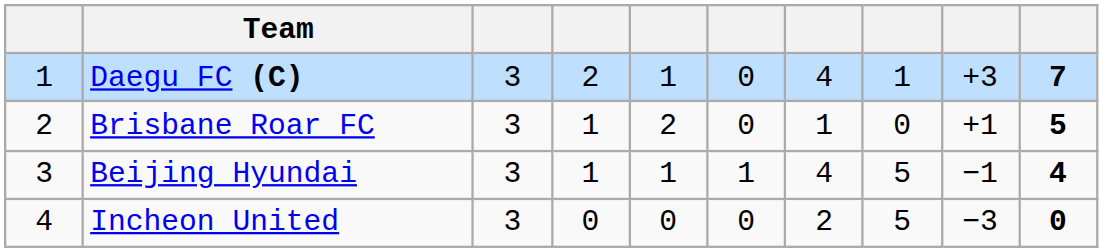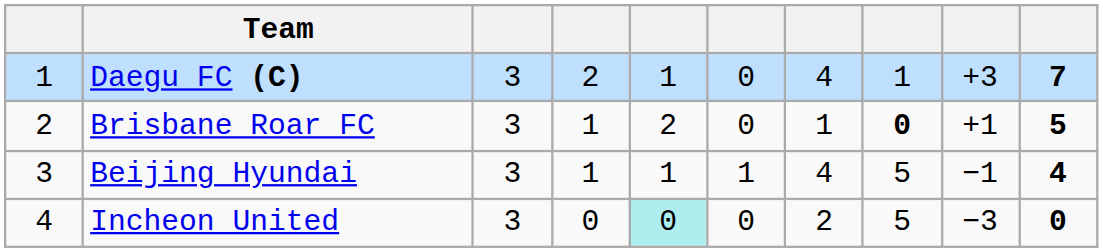(902, 126) normal -> (902, 126) bold
(668, 223) no background -> (668, 223) paleturquoise background
